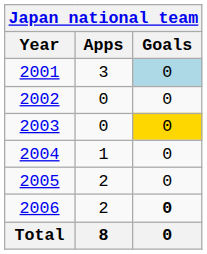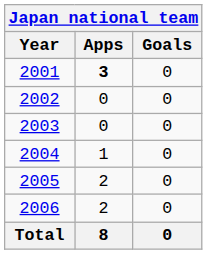(103, 72) normal -> (103, 72) bold
(167, 72) lightblue background -> (167, 72) no background
(167, 127) gold background -> (167, 127) no background
(167, 208) bold -> (167, 208) normal
